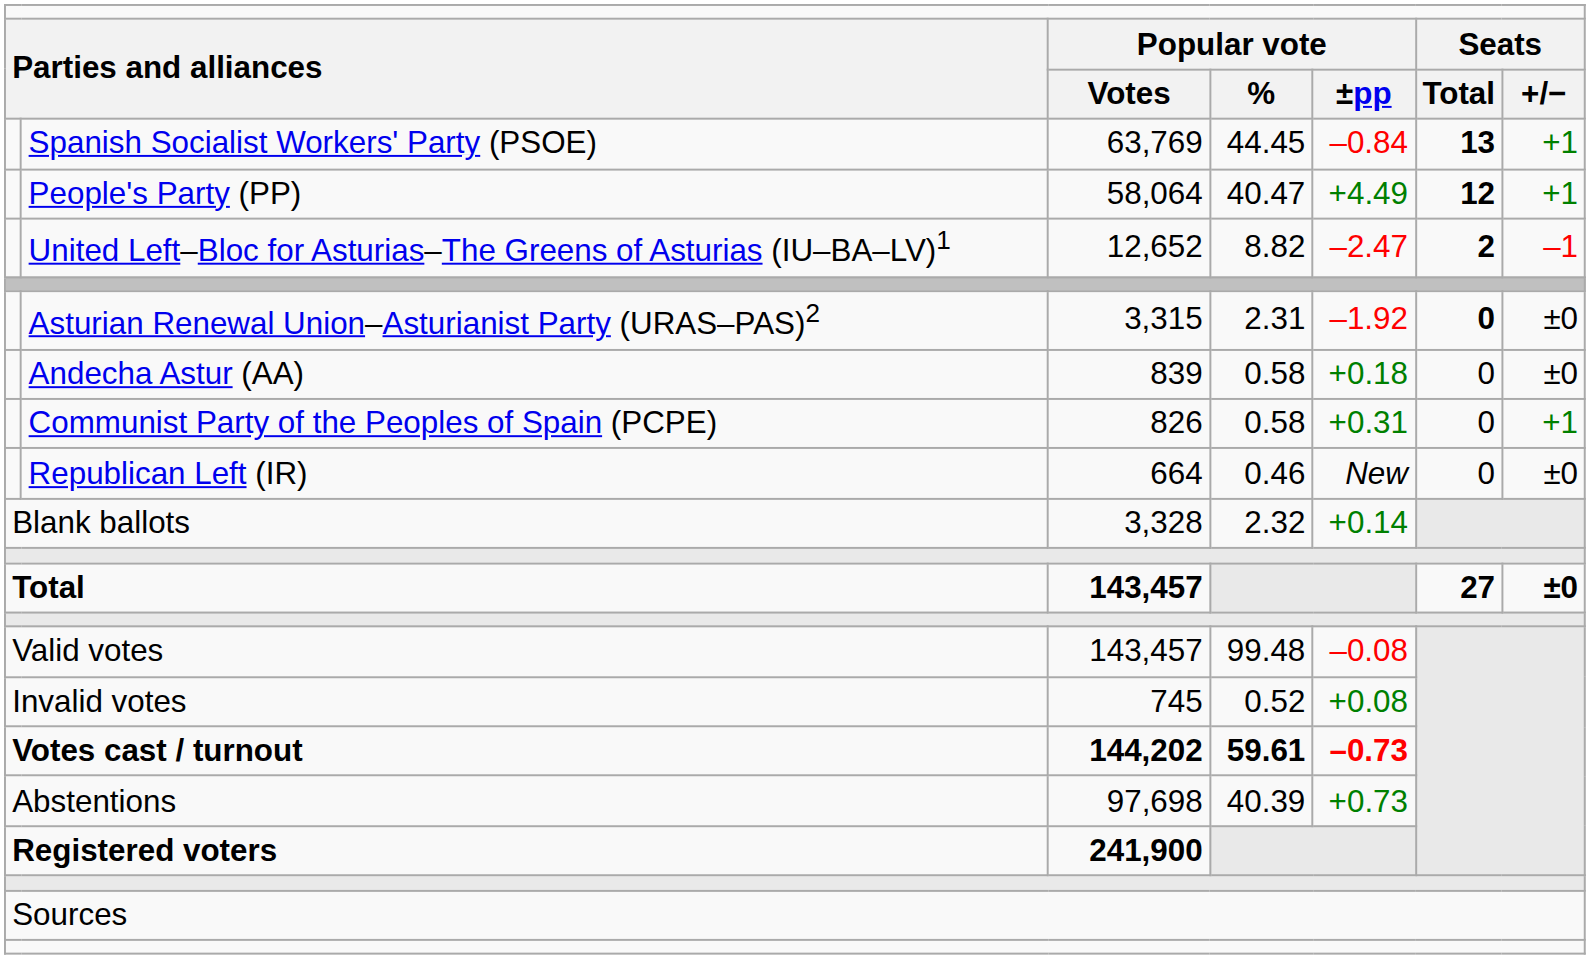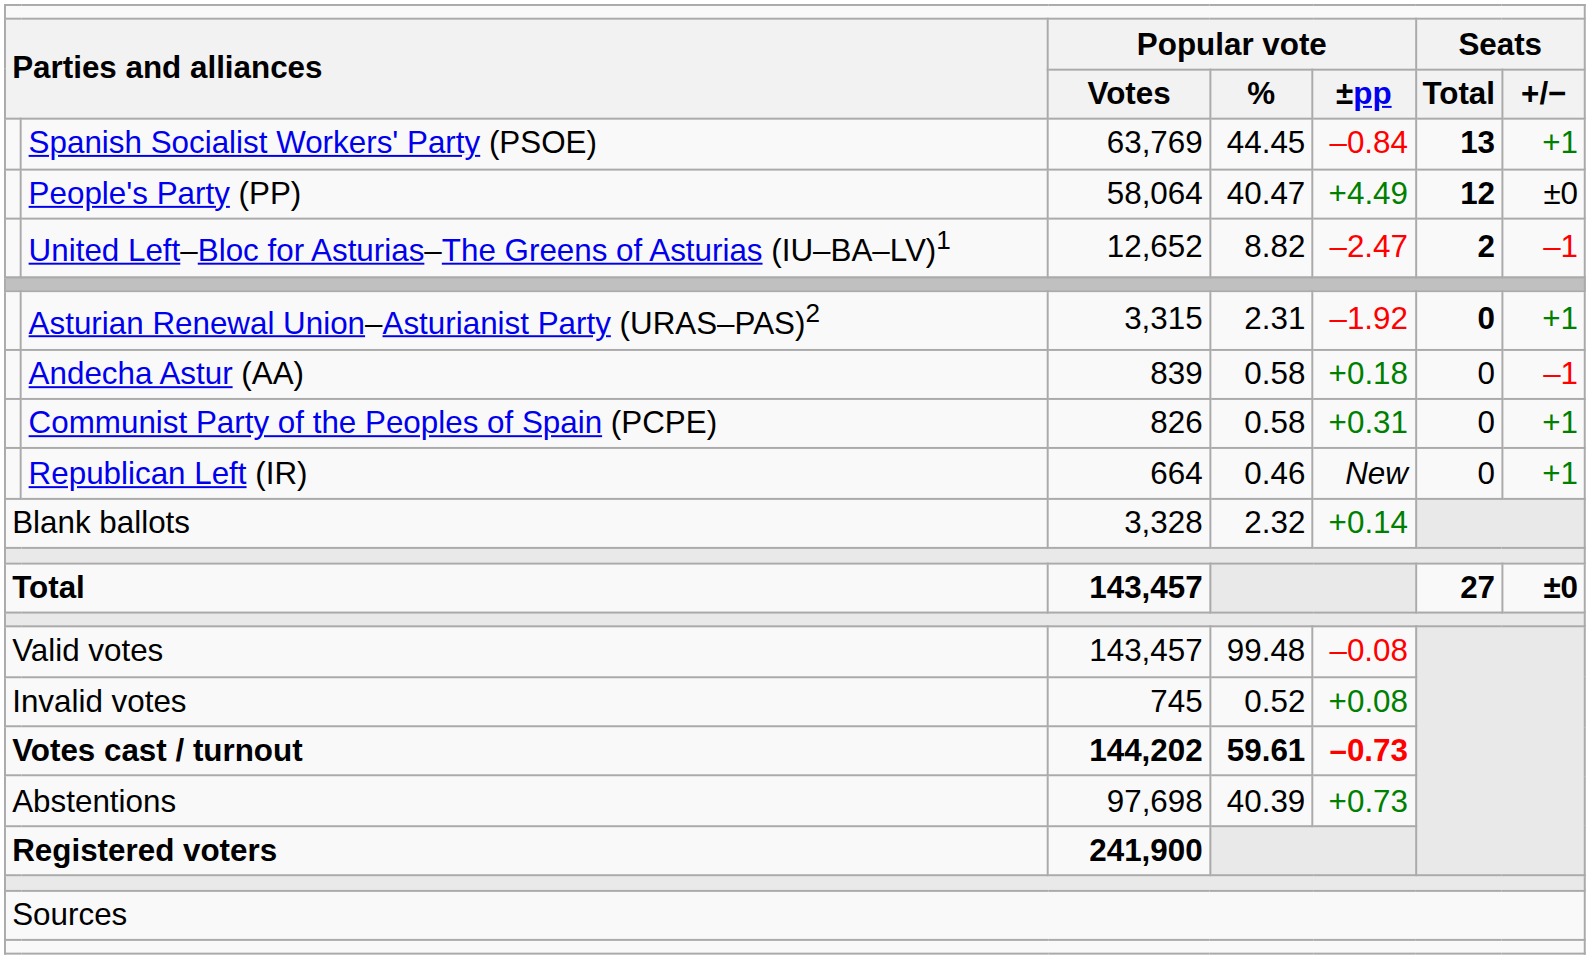(1560, 193) +1 -> (1561, 193) ±0
(1561, 319) ±0 -> (1560, 319) +1
(1561, 373) ±0 -> (1561, 373) –1
(1561, 473) ±0 -> (1560, 473) +1
